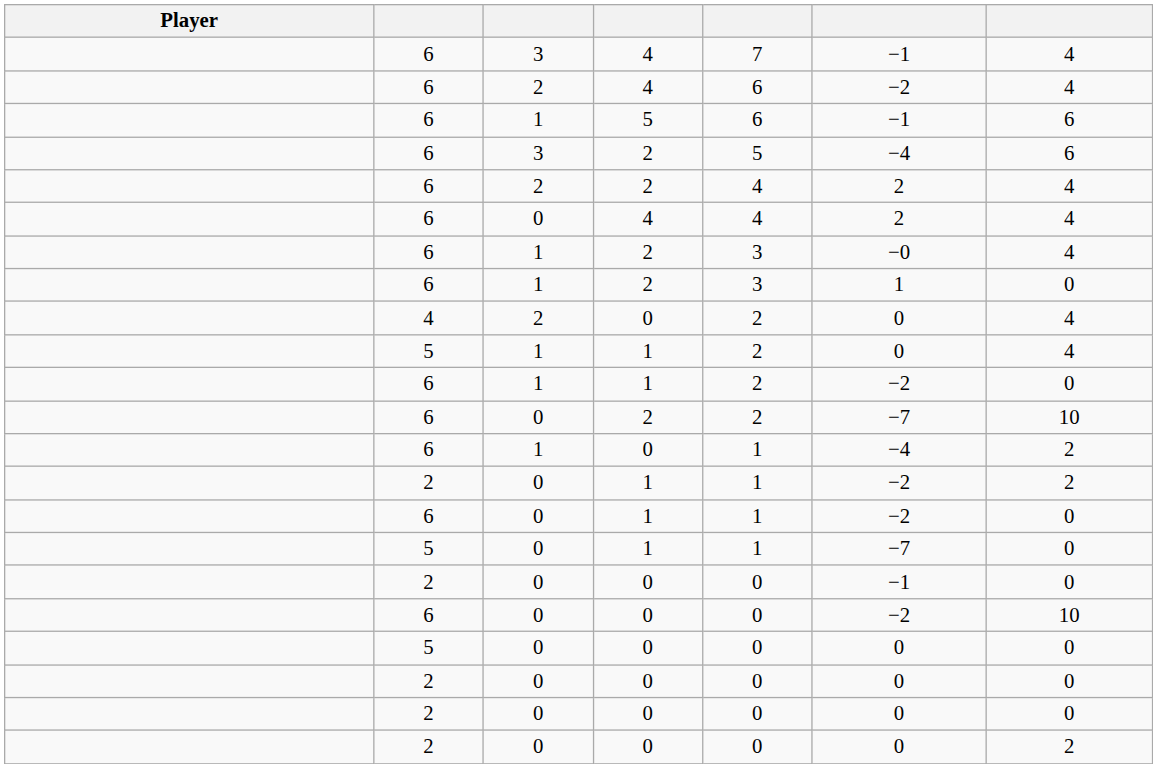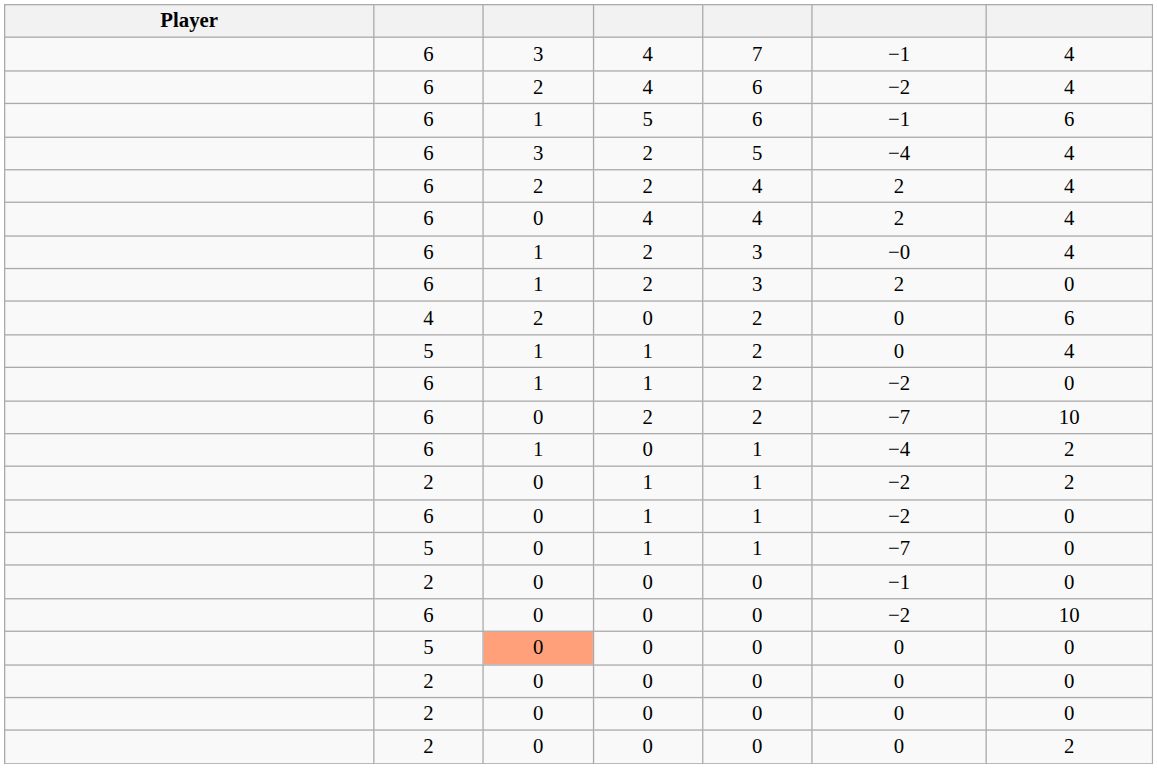(1069, 152) 6 -> (1069, 152) 4
(899, 284) 1 -> (899, 284) 2
(1069, 317) 4 -> (1069, 317) 6
(538, 647) no background -> (538, 647) lightsalmon background
